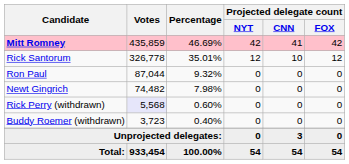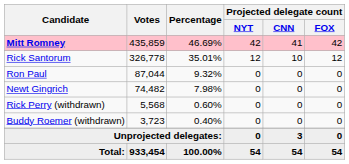(152, 105) lavender background -> (152, 105) no background
